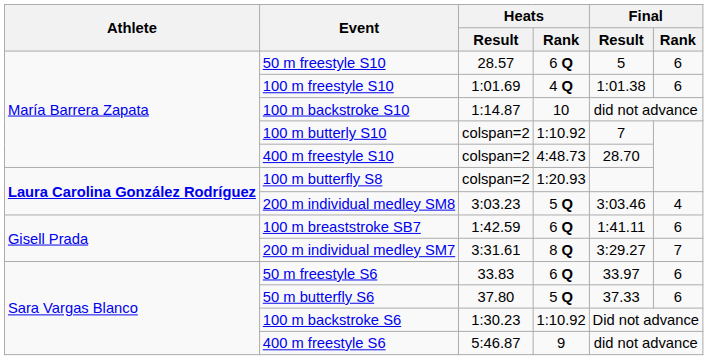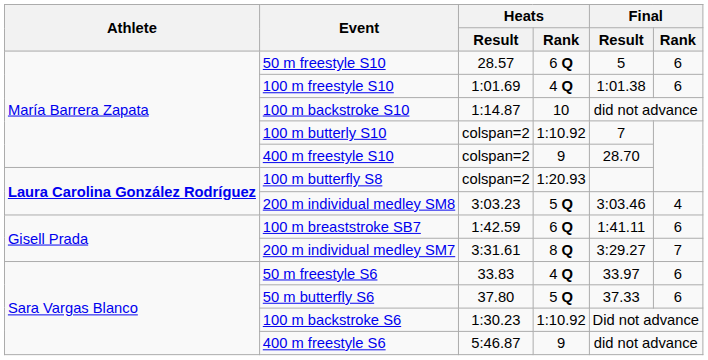(561, 156) 4:48.73 -> (561, 156) 9
(561, 273) 6 Q -> (561, 273) 4 Q
